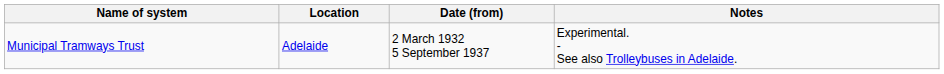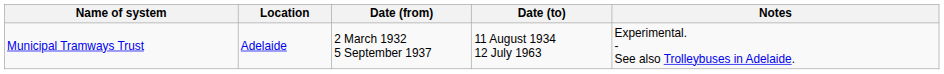+ column: (542, 13)
